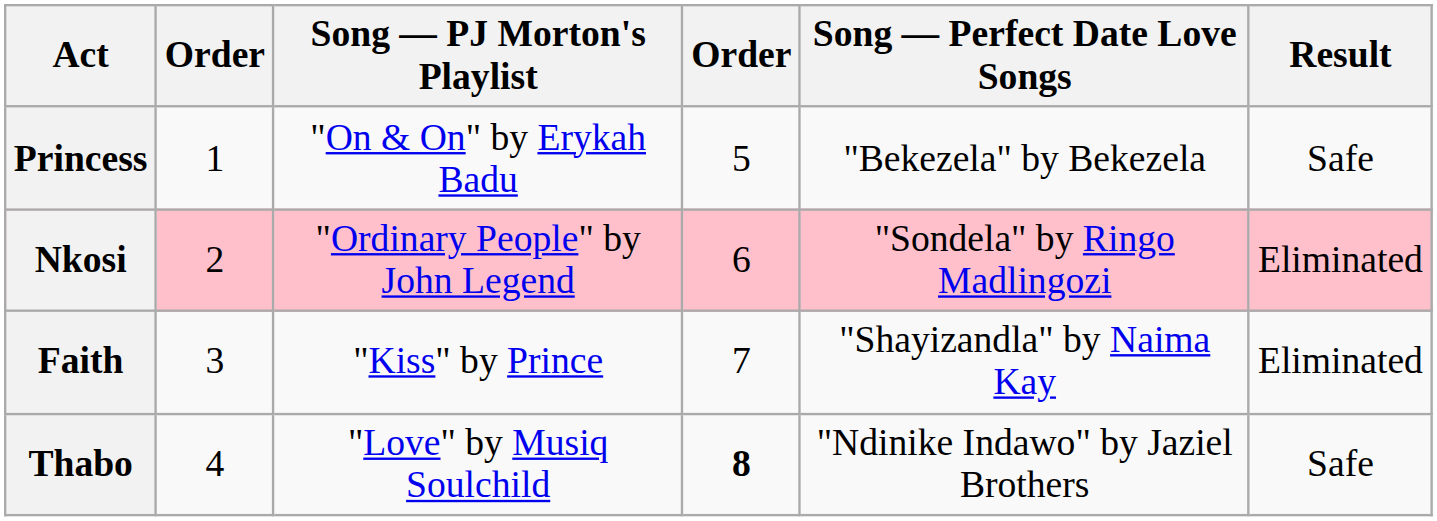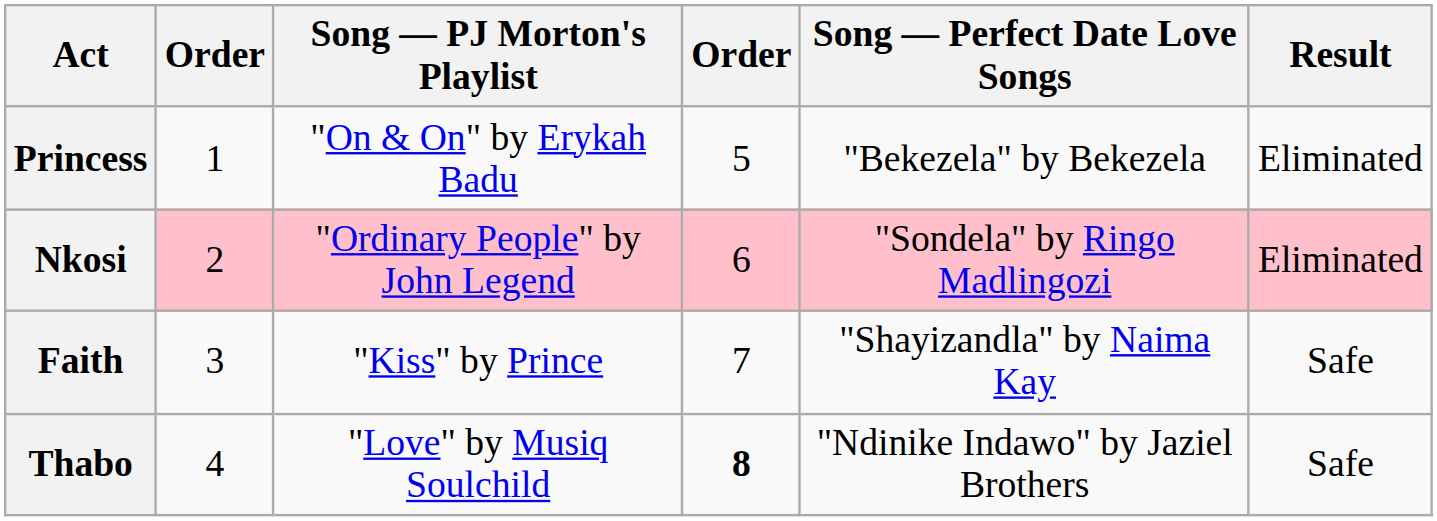(1340, 157) Safe -> (1340, 157) Eliminated
(1340, 361) Eliminated -> (1340, 361) Safe
